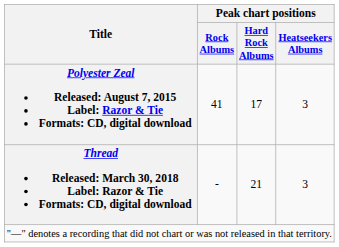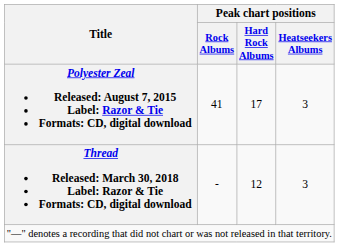(256, 184) 21 -> (256, 184) 12
